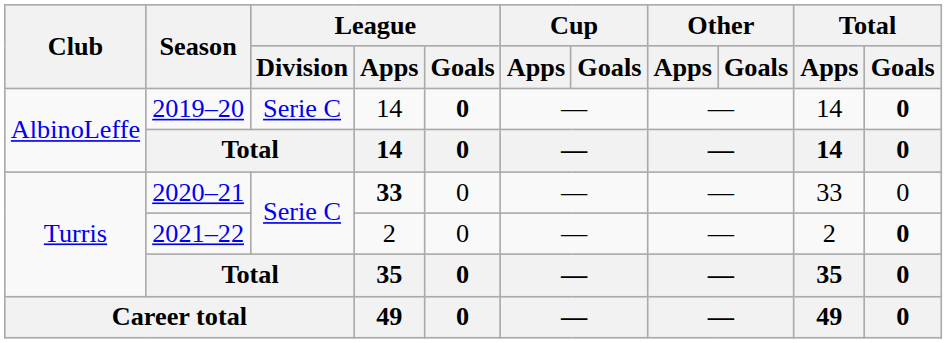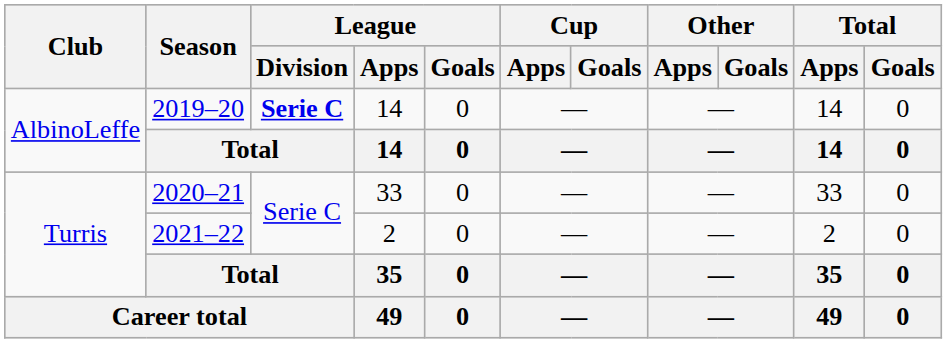(302, 108) normal -> (302, 108) bold
(463, 108) bold -> (463, 108) normal
(903, 108) bold -> (903, 108) normal
(389, 191) bold -> (389, 191) normal
(903, 233) bold -> (903, 233) normal
